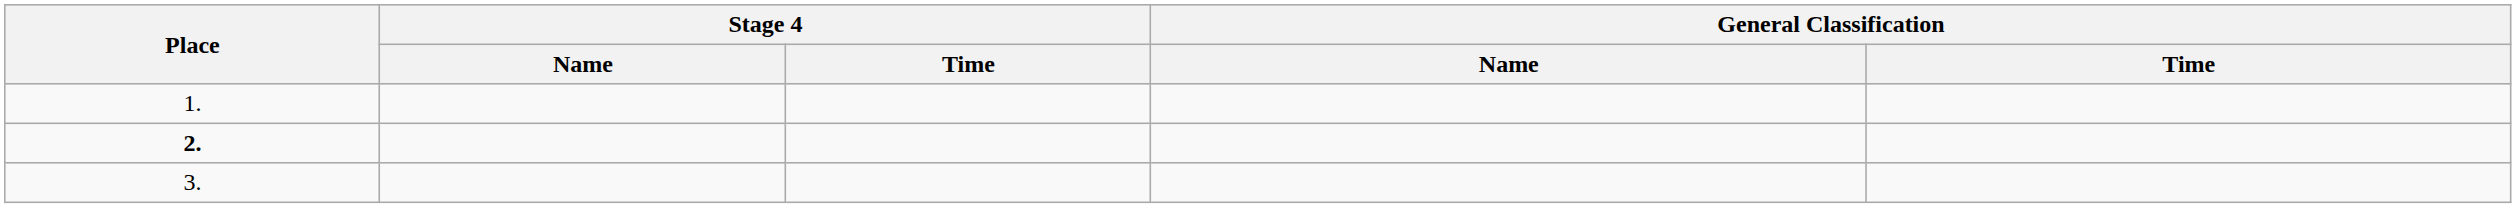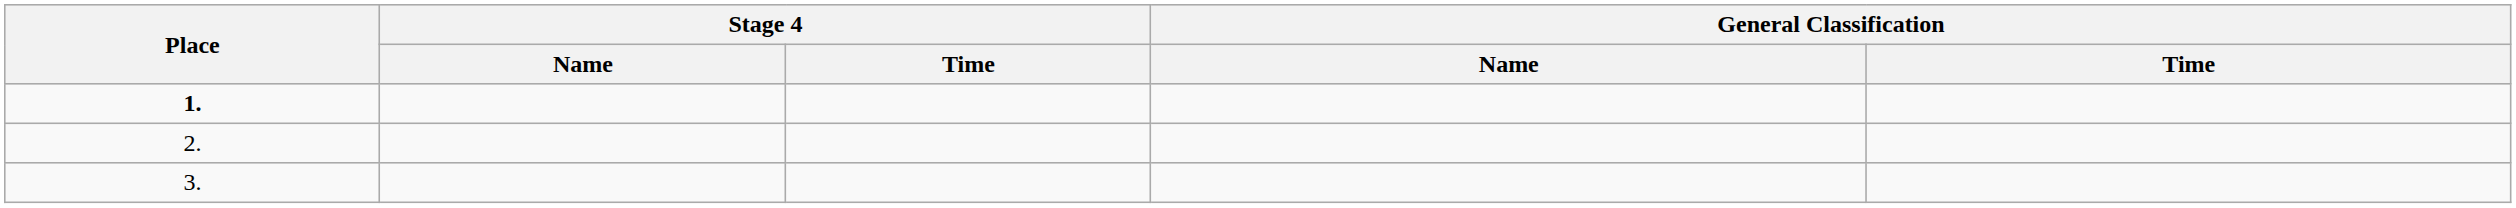(192, 103) normal -> (192, 103) bold
(192, 143) bold -> (192, 143) normal
